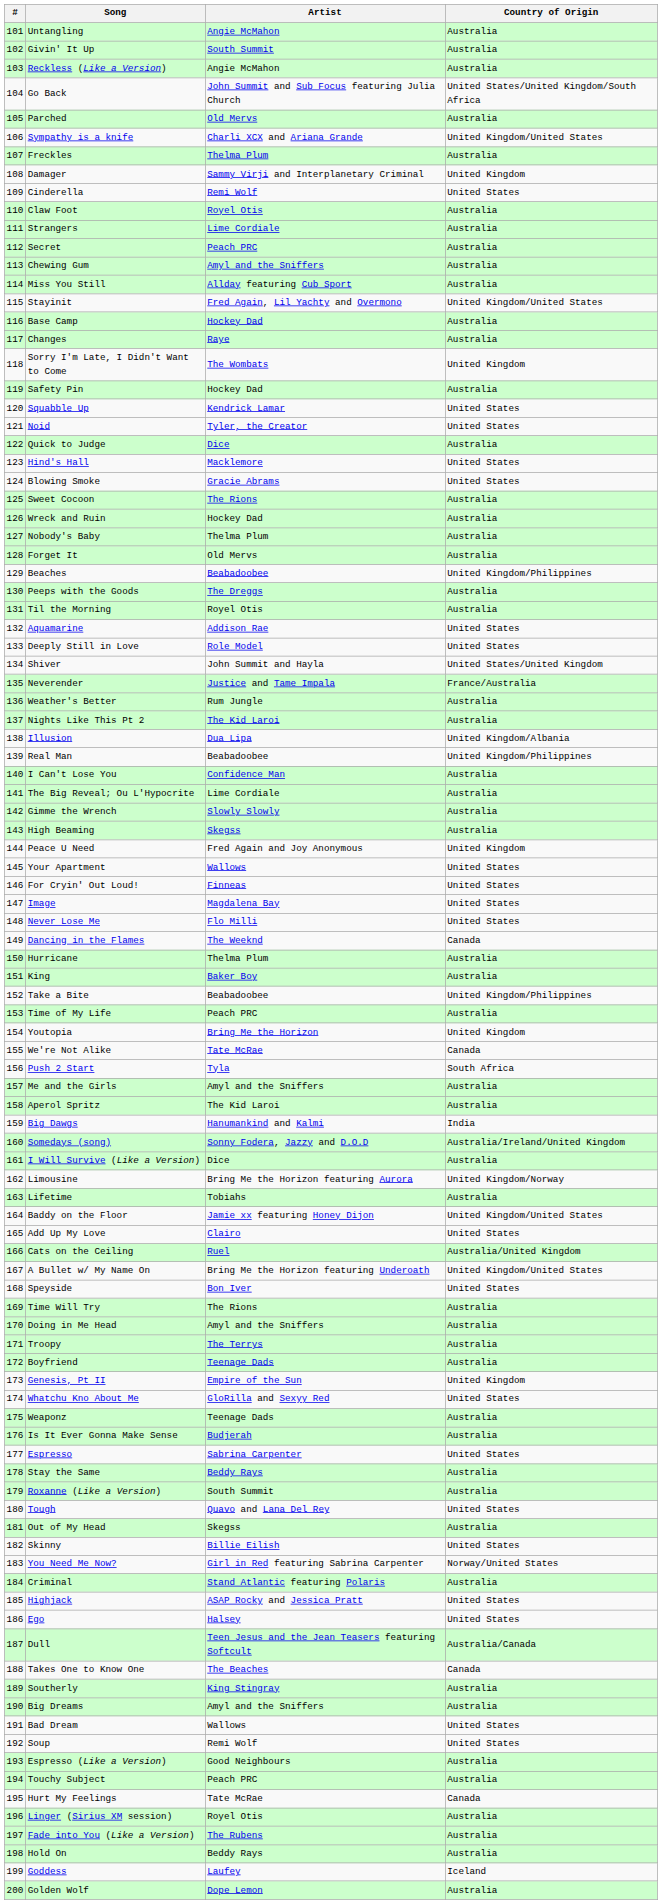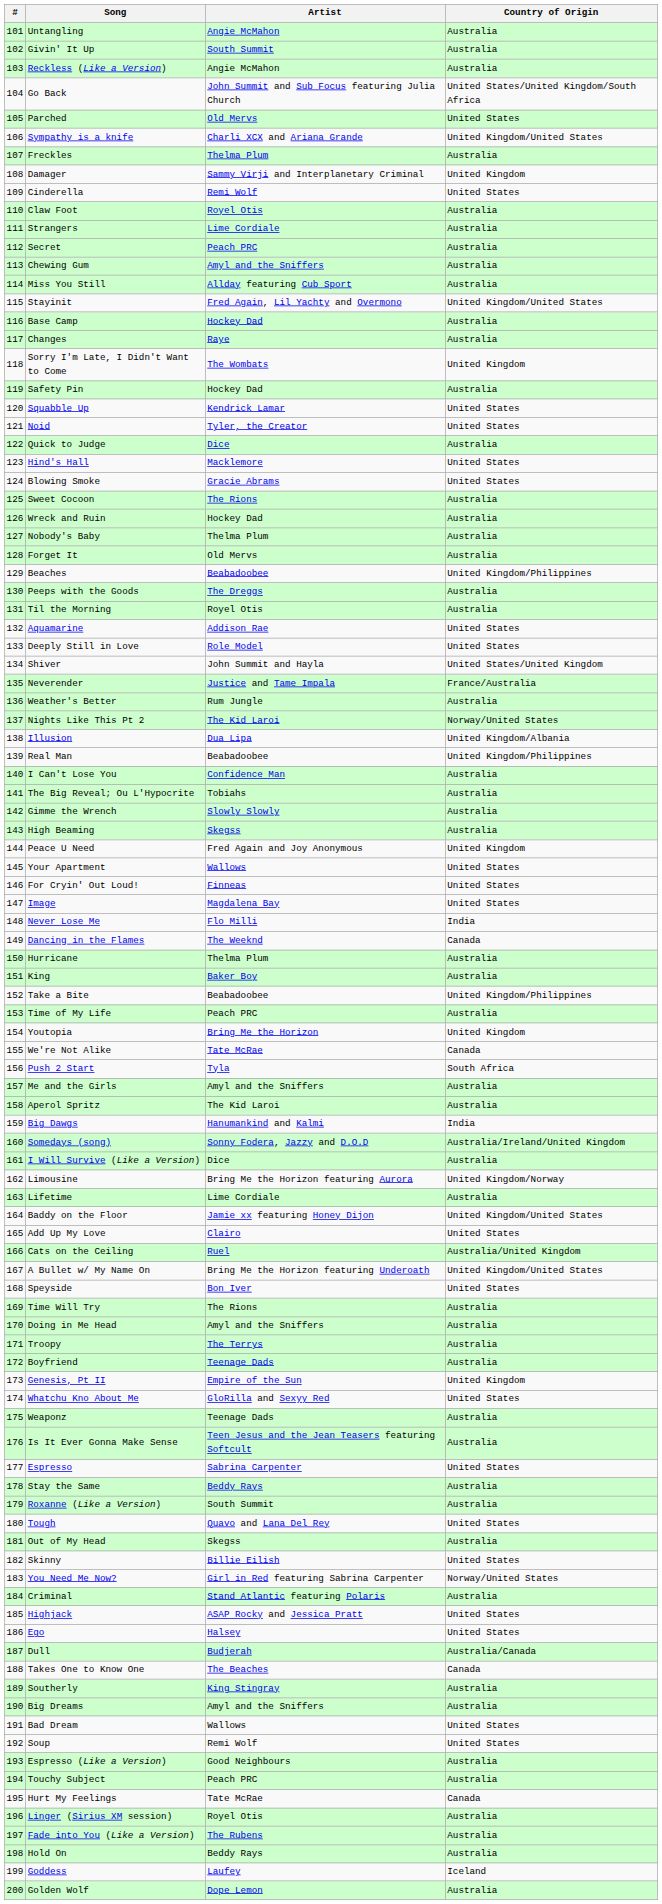(472, 119) Australia -> (483, 119) United States
(472, 720) Australia -> (503, 720) Norway/United States
(243, 794) Lime Cordiale -> (227, 794) Tobiahs
(483, 922) United States -> (461, 922) India
(227, 1198) Tobiahs -> (243, 1198) Lime Cordiale
(229, 1436) Budjerah -> (321, 1443) Teen Jesus and the Jean Teasers featuring Softcult
(321, 1645) Teen Jesus and the Jean Teasers featuring Softcult -> (229, 1652) Budjerah
